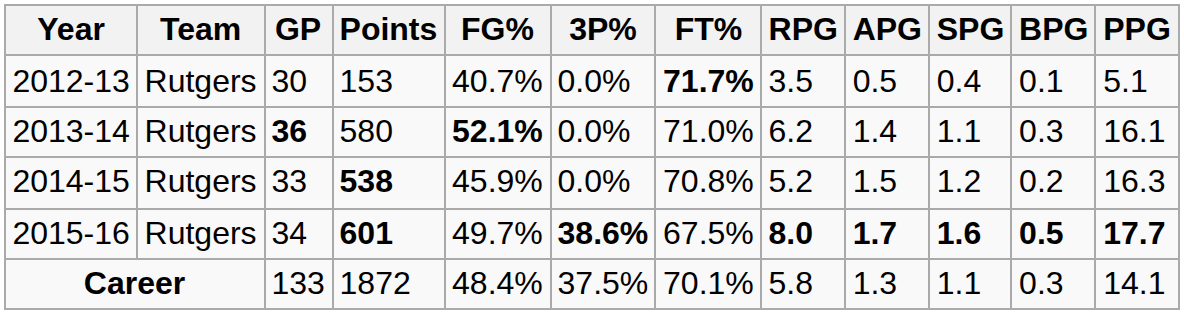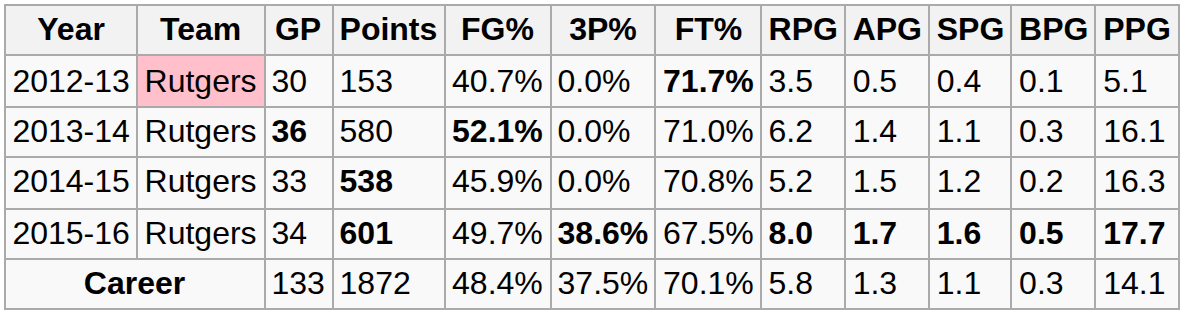(201, 80) no background -> (201, 80) pink background
